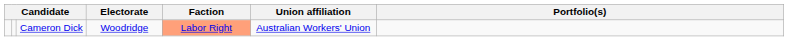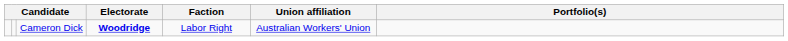(124, 28) normal -> (124, 28) bold
(206, 28) lightsalmon background -> (206, 28) no background
